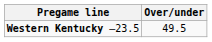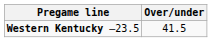(174, 29) 49.5 -> (174, 29) 41.5
